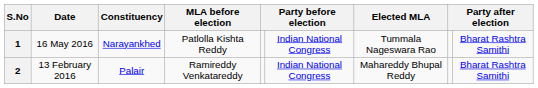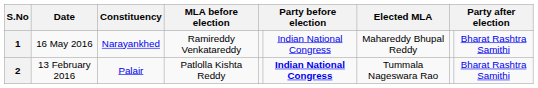(213, 44) Patlolla Kishta Reddy -> (211, 44) Ramireddy Venkatareddy
(401, 44) Tummala Nageswara Rao -> (403, 44) Mahareddy Bhupal Reddy
(213, 70) Ramireddy Venkatareddy -> (211, 70) Patlolla Kishta Reddy
(309, 70) normal -> (310, 70) bold
(401, 70) Mahareddy Bhupal Reddy -> (403, 70) Tummala Nageswara Rao
